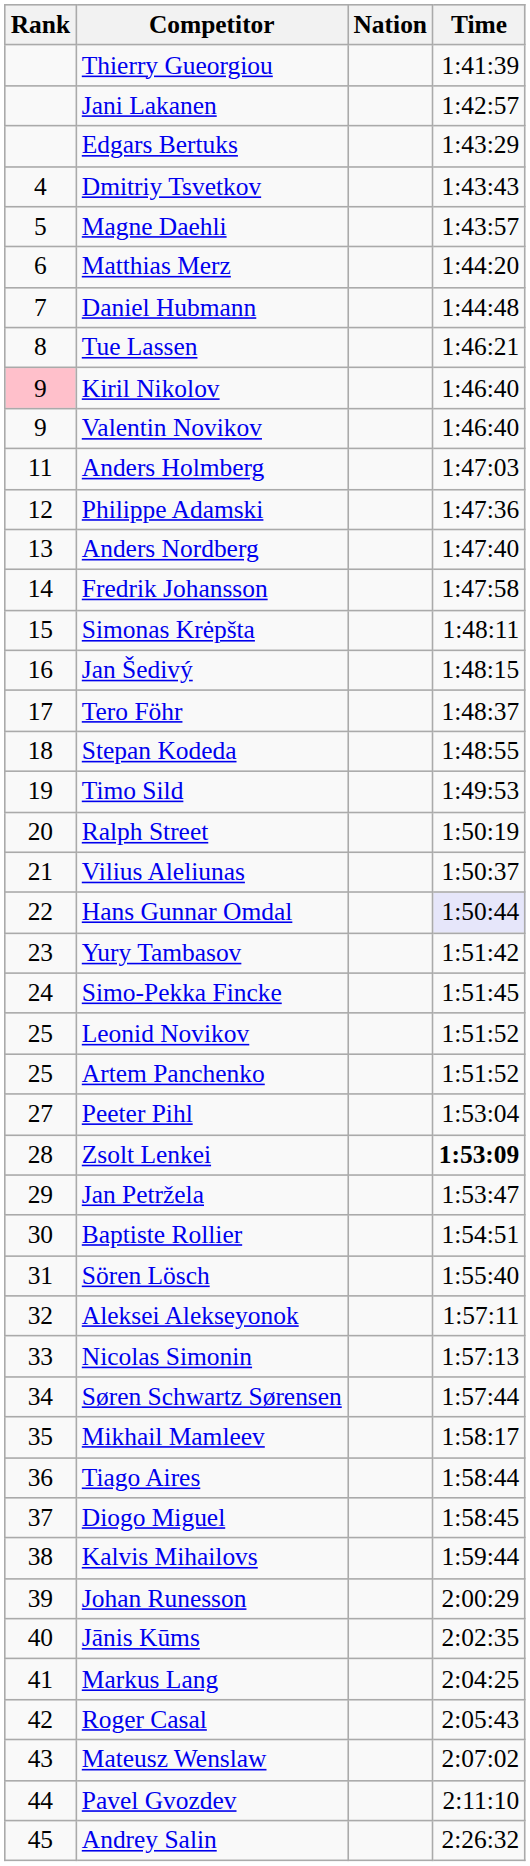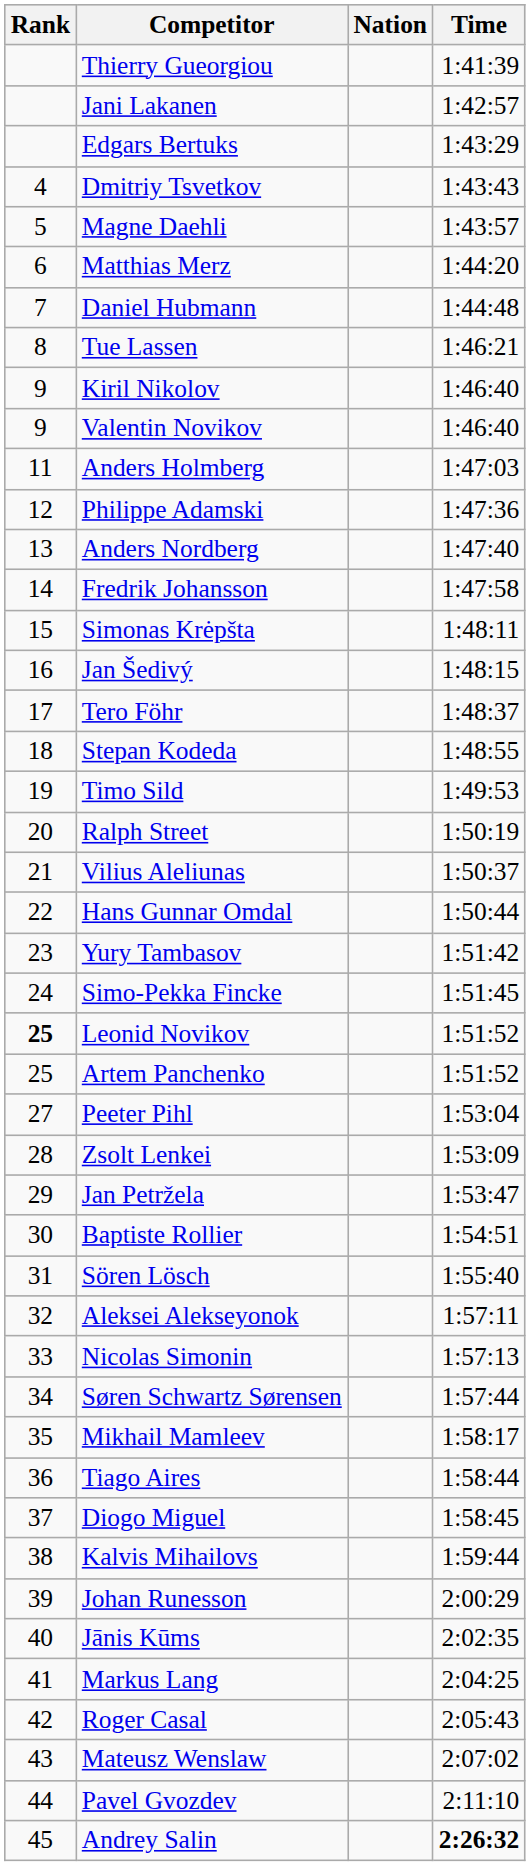(40, 387) pink background -> (40, 387) no background
(480, 912) lavender background -> (480, 912) no background
(40, 1033) normal -> (40, 1033) bold
(479, 1154) bold -> (480, 1154) normal
(480, 1840) normal -> (479, 1840) bold
